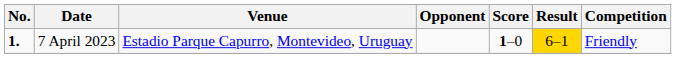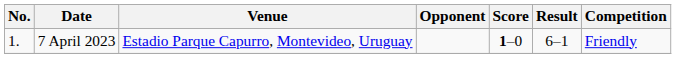(14, 41) bold -> (14, 41) normal
(557, 41) gold background -> (557, 41) no background
